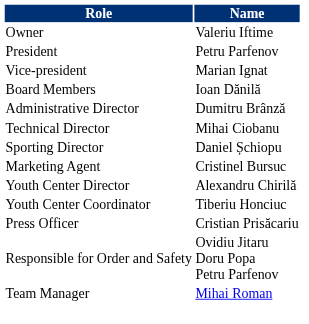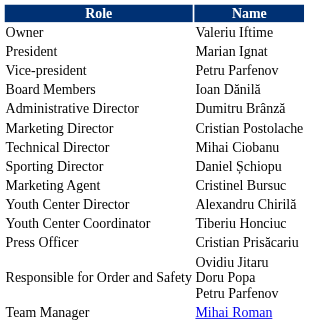(237, 51) Petru Parfenov -> (232, 51) Marian Ignat
(232, 70) Marian Ignat -> (237, 70) Petru Parfenov
+ row: (60, 128)
